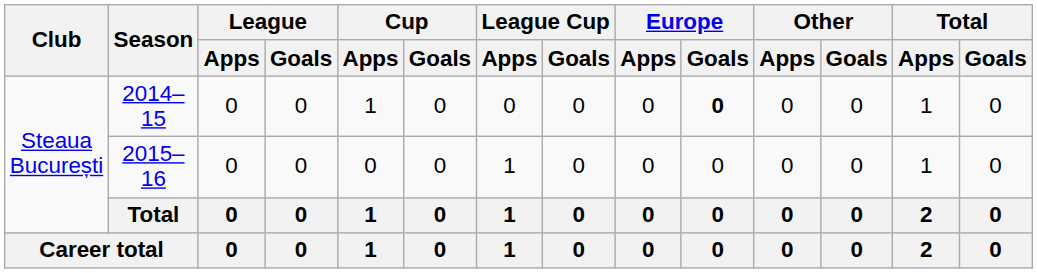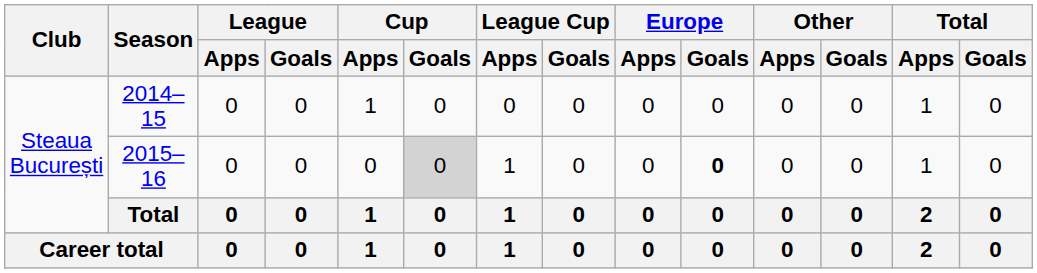(718, 105) bold -> (718, 105) normal
(440, 166) no background -> (440, 166) lightgrey background
(718, 166) normal -> (718, 166) bold
